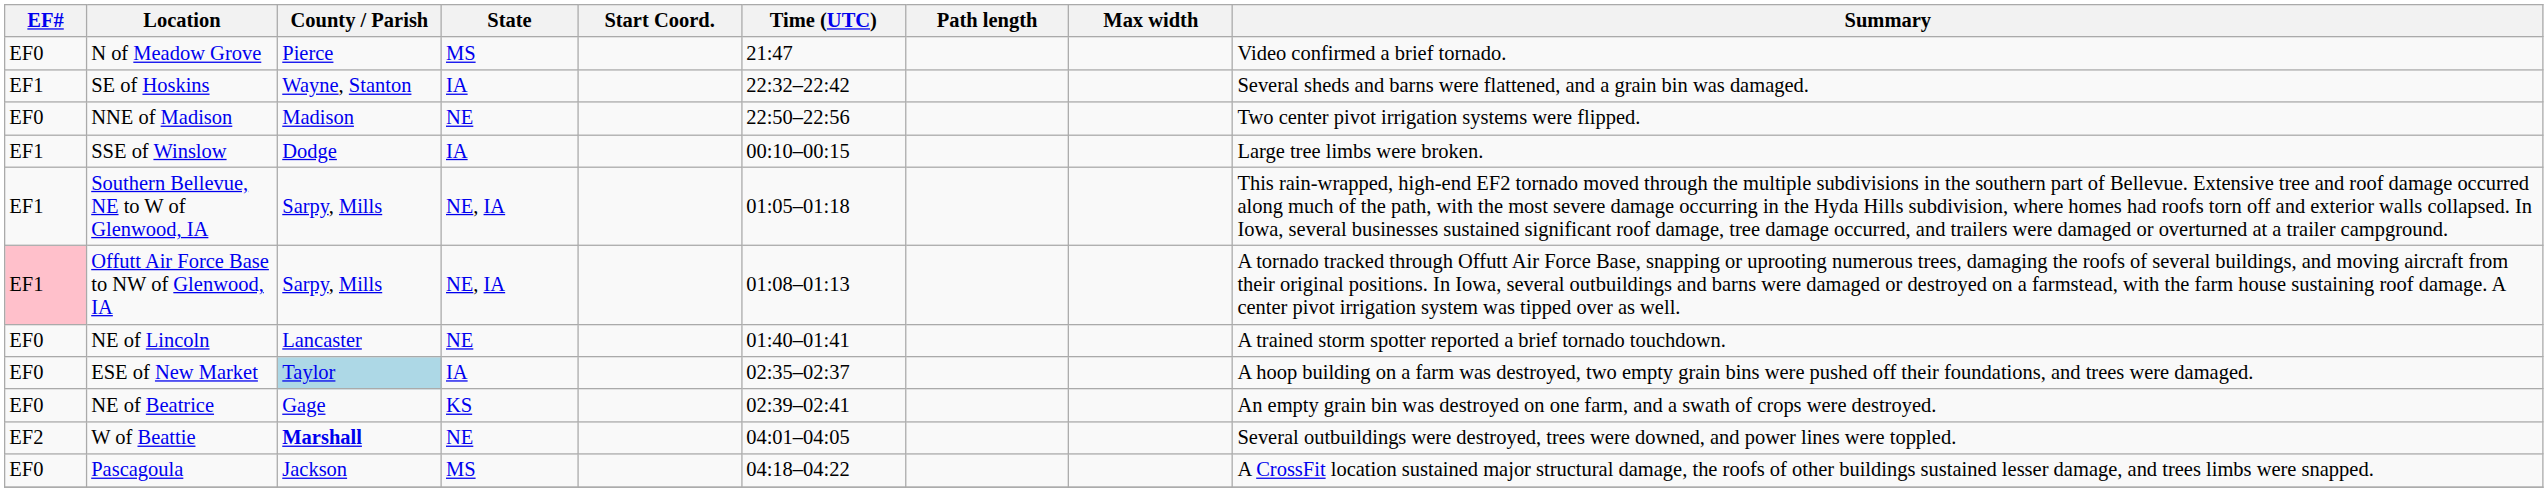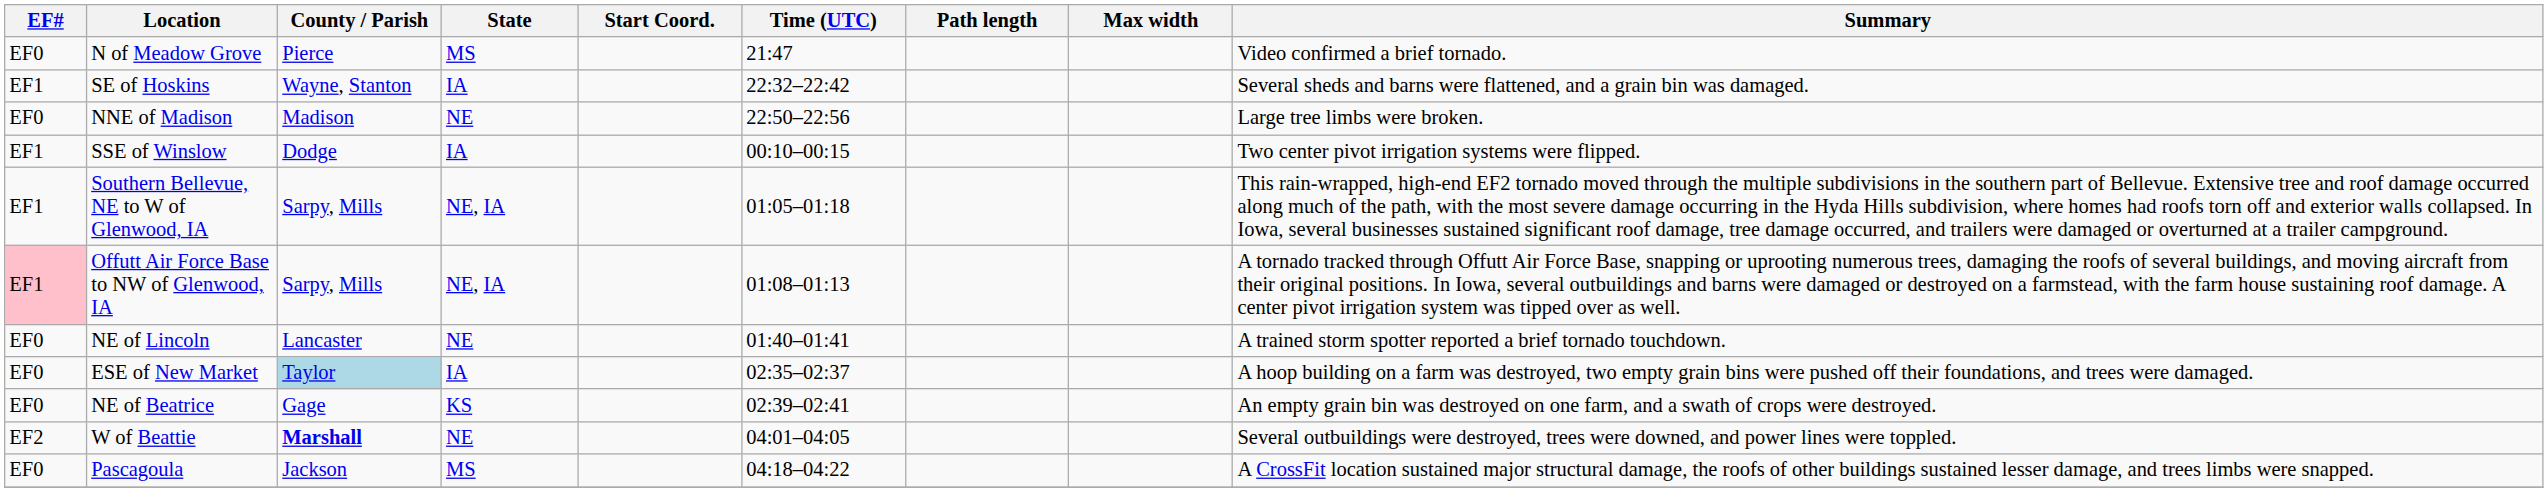(1439, 118) Two center pivot irrigation systems were flipped. -> (1360, 118) Large tree limbs were broken.
(1360, 150) Large tree limbs were broken. -> (1439, 150) Two center pivot irrigation systems were flipped.
